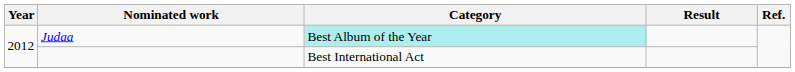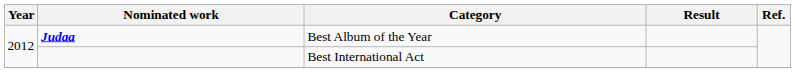(57, 36) normal -> (58, 36) bold
(370, 36) paleturquoise background -> (370, 36) no background
